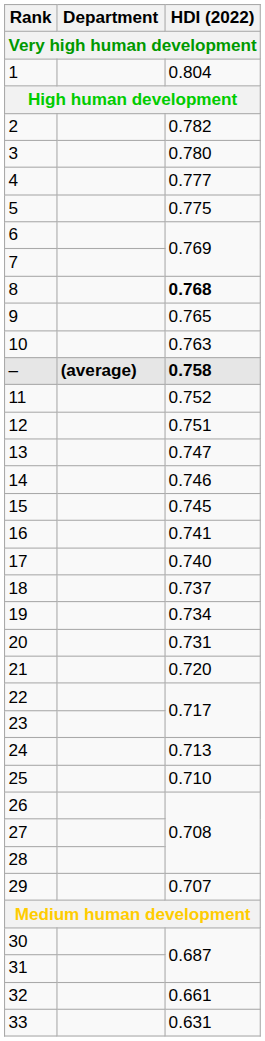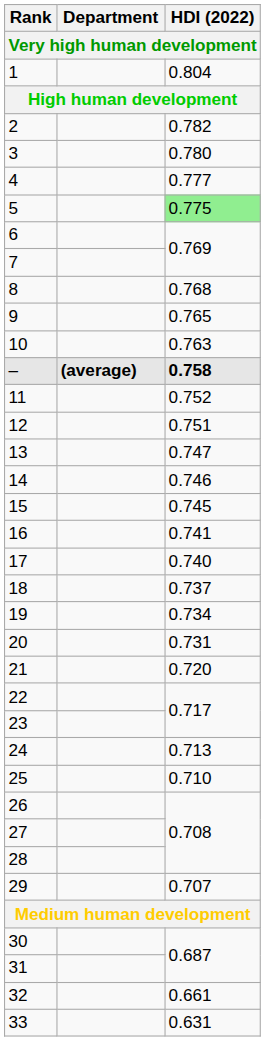(190, 208) no background -> (190, 208) lightgreen background
(190, 289) bold -> (190, 289) normal
